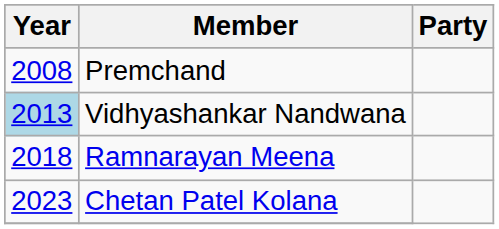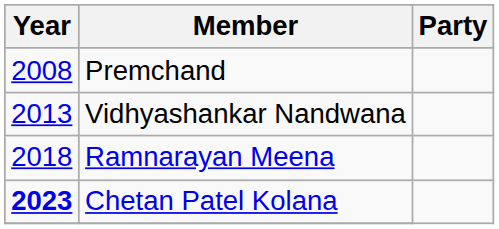(42, 113) lightblue background -> (42, 113) no background
(42, 200) normal -> (42, 200) bold
